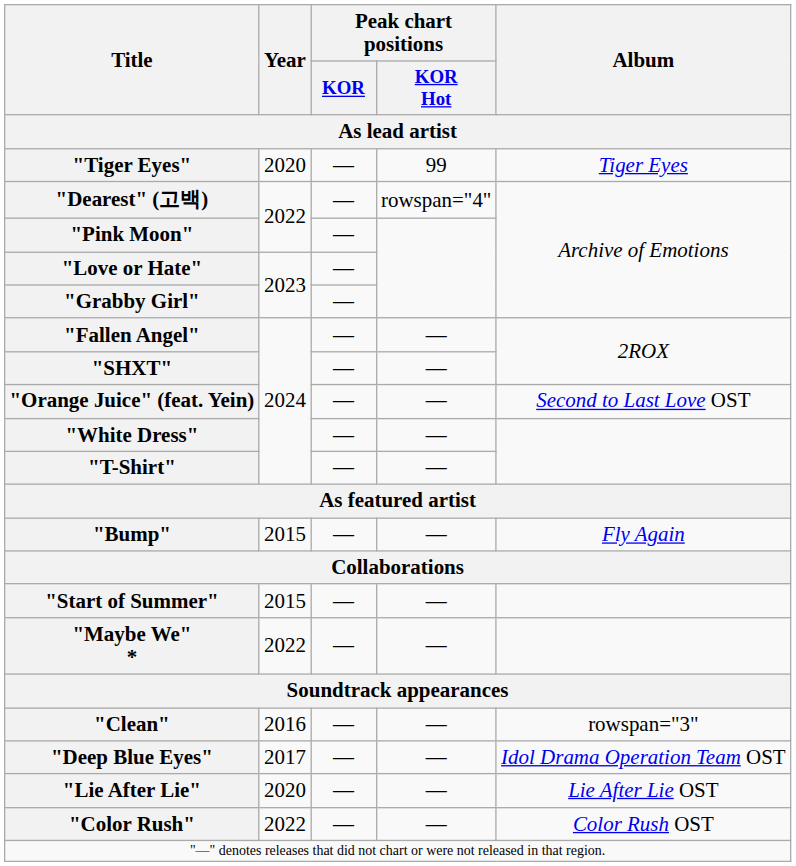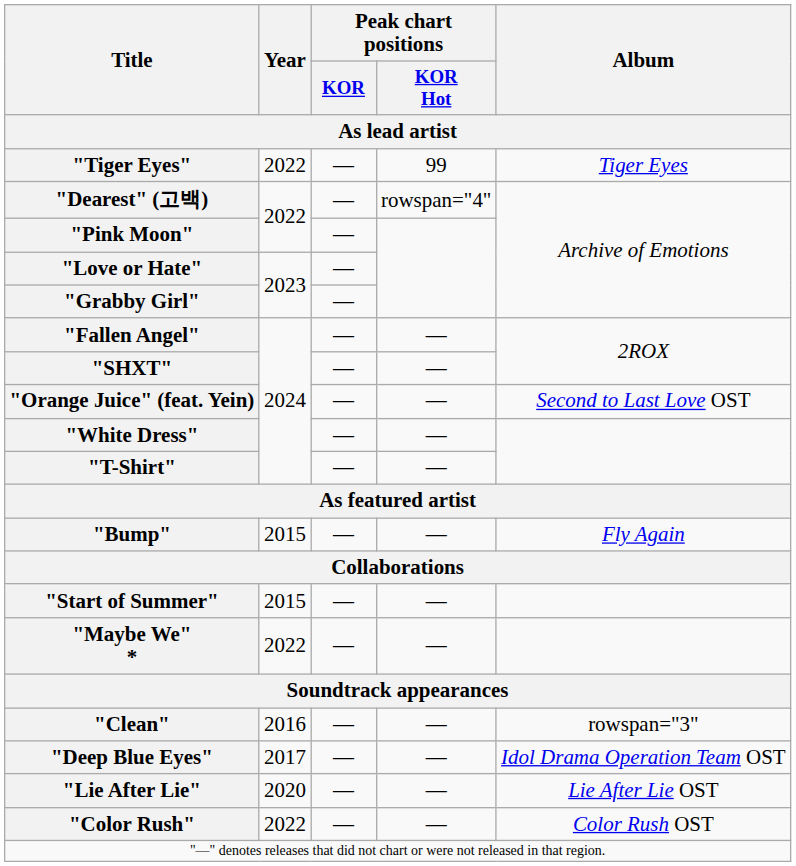(285, 164) 2020 -> (285, 164) 2022
